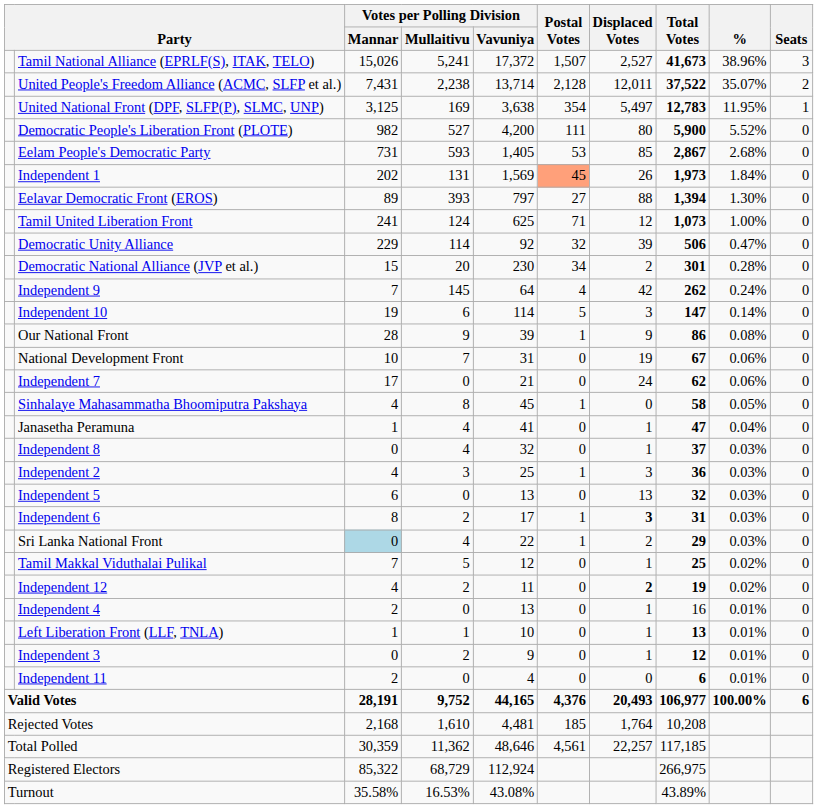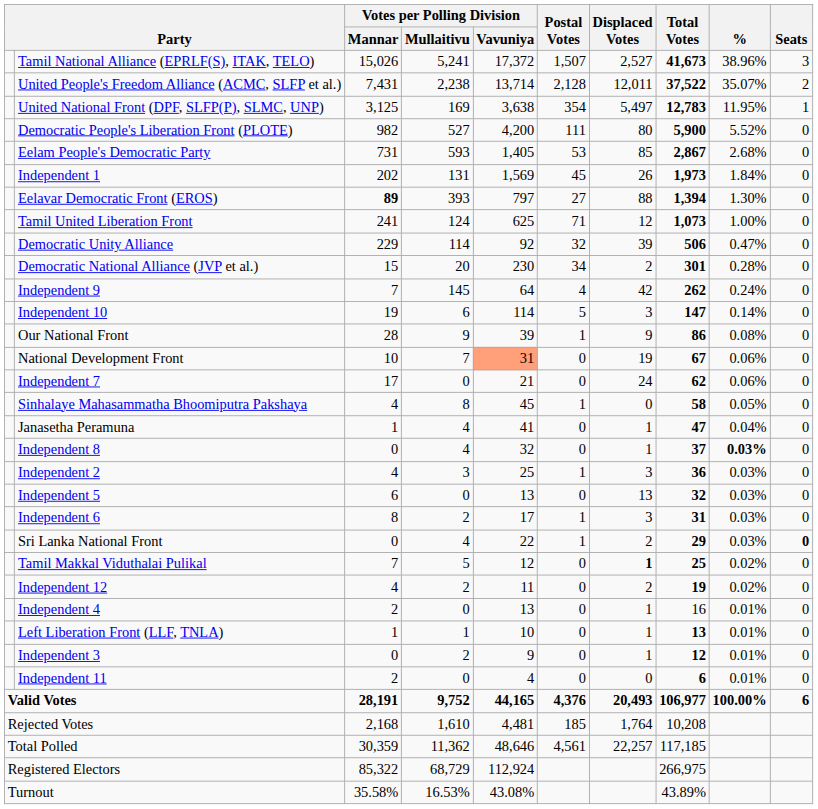(579, 175) lightsalmon background -> (579, 175) no background
(391, 198) normal -> (391, 198) bold
(527, 358) no background -> (527, 358) lightsalmon background
(748, 449) normal -> (747, 449) bold
(649, 518) bold -> (649, 518) normal
(395, 541) lightblue background -> (395, 541) no background
(806, 541) normal -> (806, 541) bold
(649, 564) normal -> (649, 564) bold
(649, 586) bold -> (649, 586) normal
